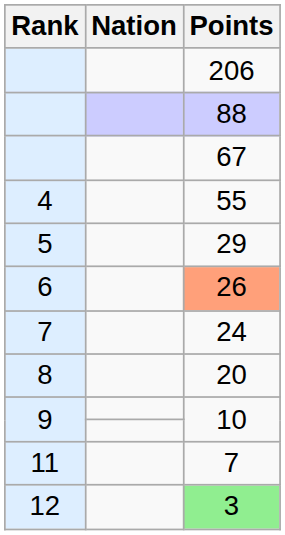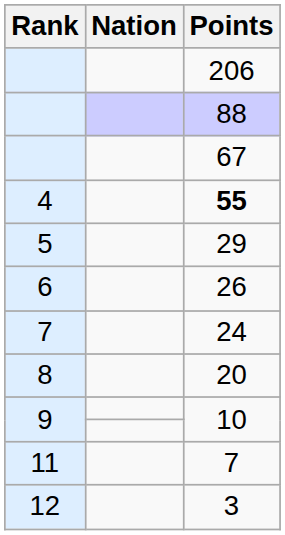(232, 200) normal -> (232, 200) bold
(232, 288) lightsalmon background -> (232, 288) no background
(232, 506) lightgreen background -> (232, 506) no background
